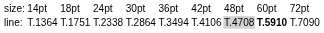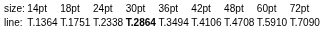(141, 22) normal -> (141, 22) bold
(239, 22) lightgrey background -> (239, 22) no background
(272, 22) bold -> (272, 22) normal
